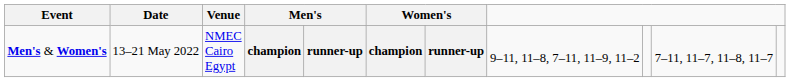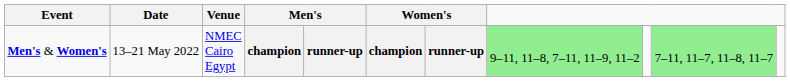(565, 58) no background -> (565, 58) lightgreen background
(714, 58) no background -> (714, 58) lightgreen background
